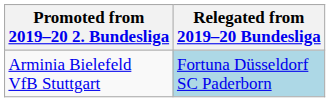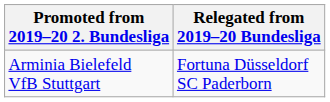(243, 73) lightblue background -> (243, 73) no background
